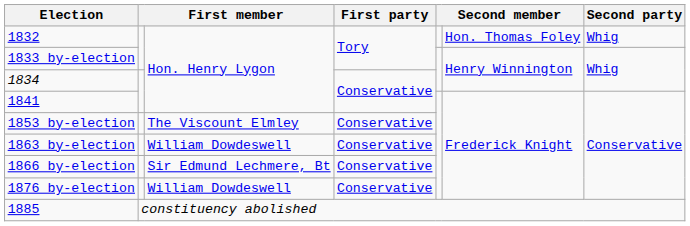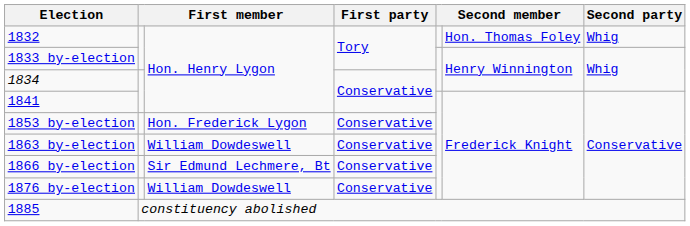(223, 123) The Viscount Elmley -> (227, 123) Hon. Frederick Lygon
